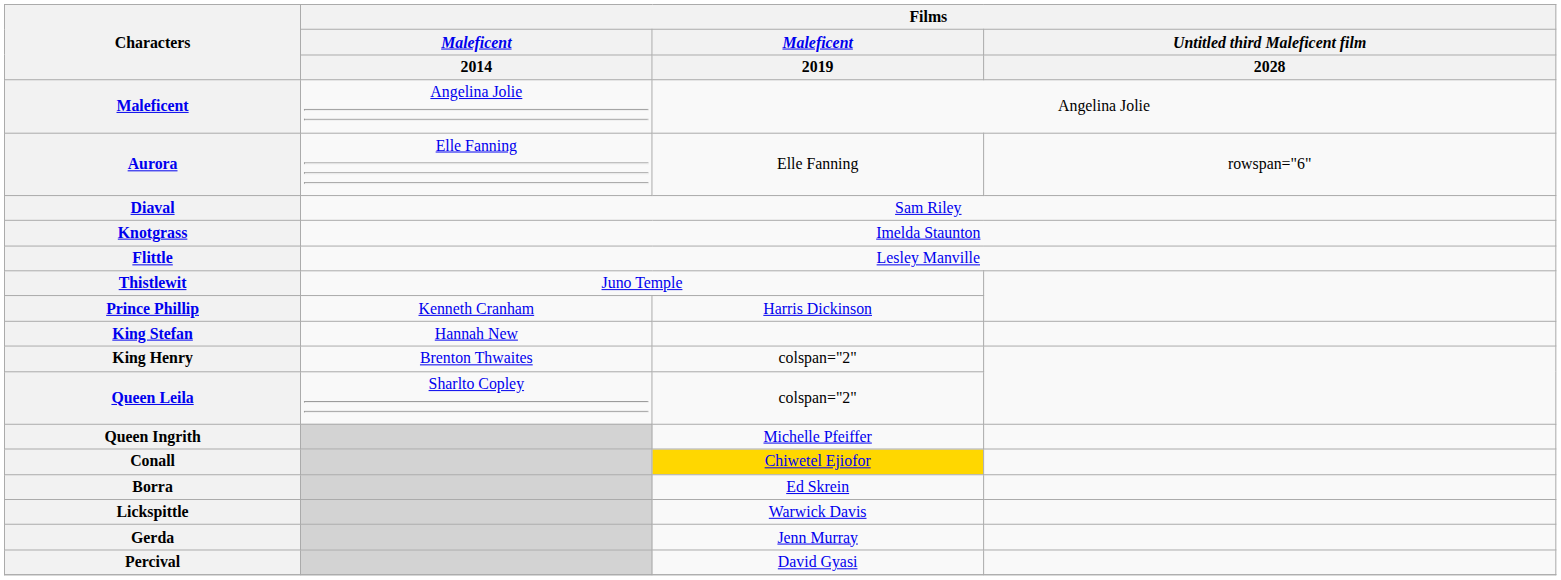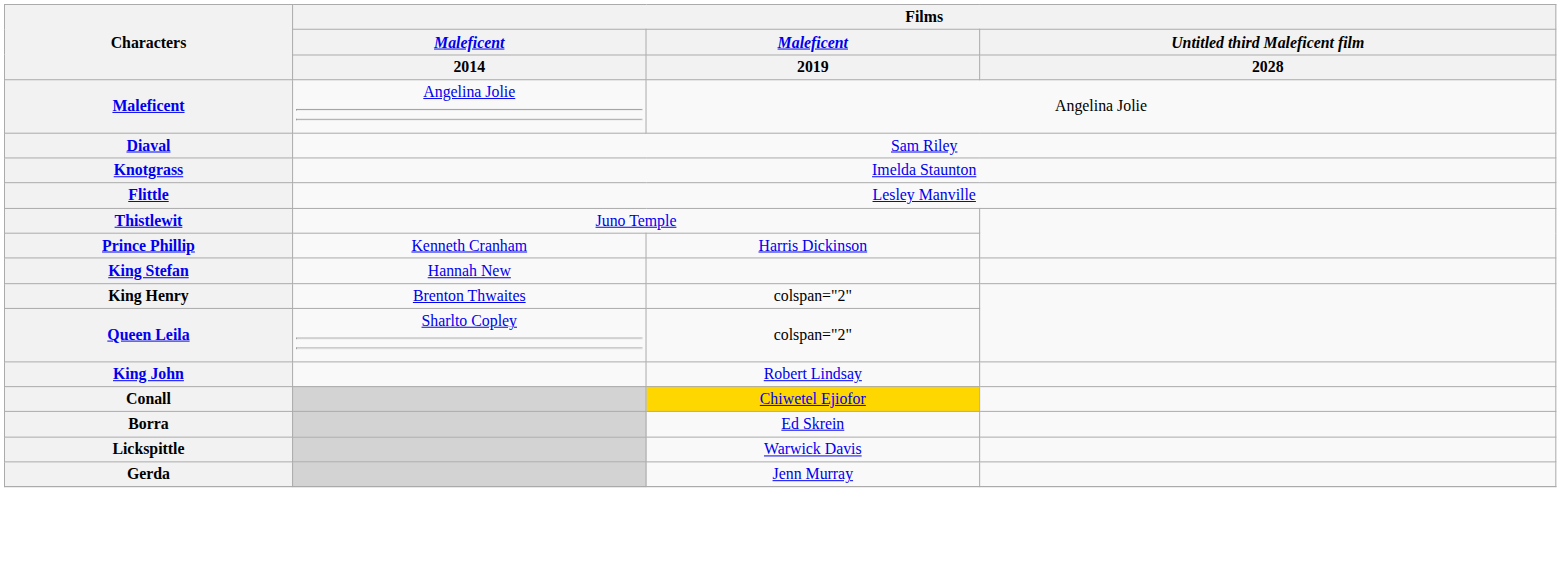- row: (153, 164)
+ row: (148, 373)
- row: (153, 436)
- row: (153, 562)
